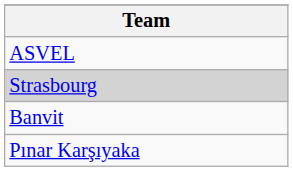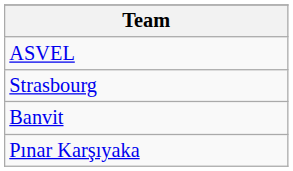(53, 85) lightgrey background -> (53, 85) no background
